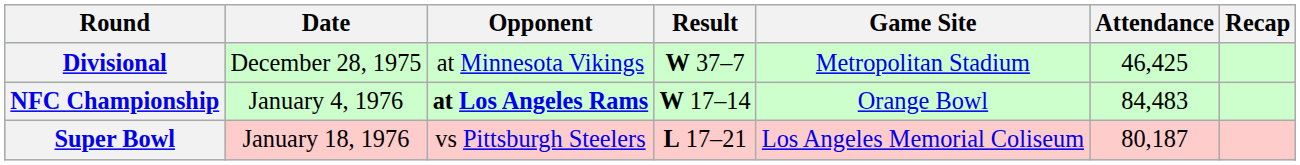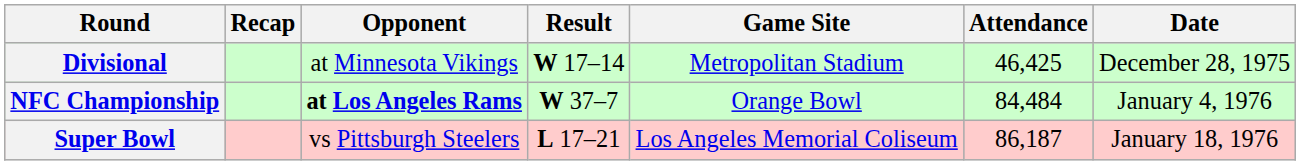columns swapped: (326, 23) <-> (1258, 23)
(705, 62) W 37–7 -> (579, 62) W 17–14
(705, 100) W 17–14 -> (579, 100) W 37–7
(1155, 100) 84,483 -> (1028, 100) 84,484
(1155, 139) 80,187 -> (1028, 139) 86,187
